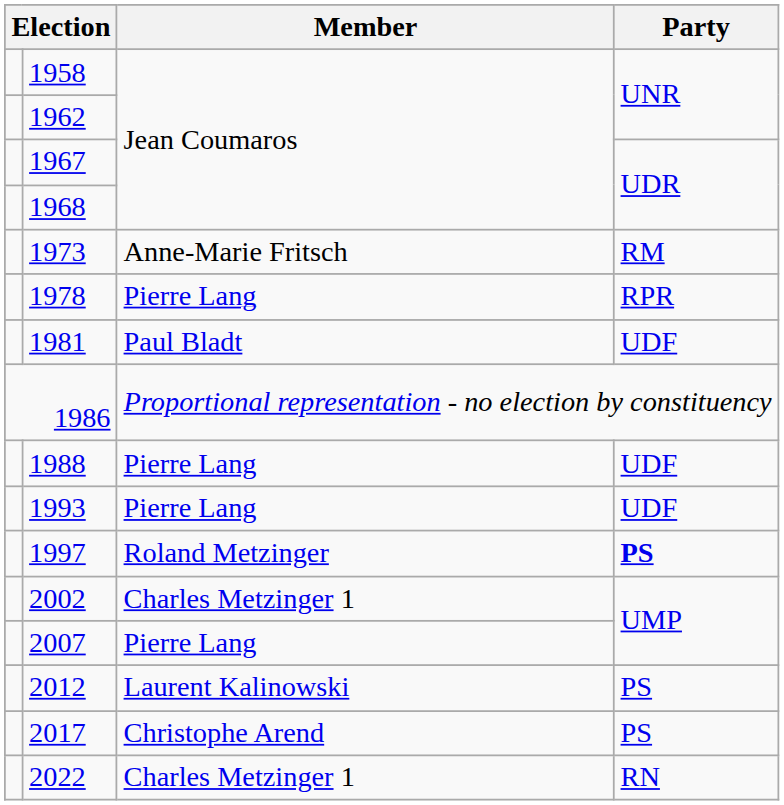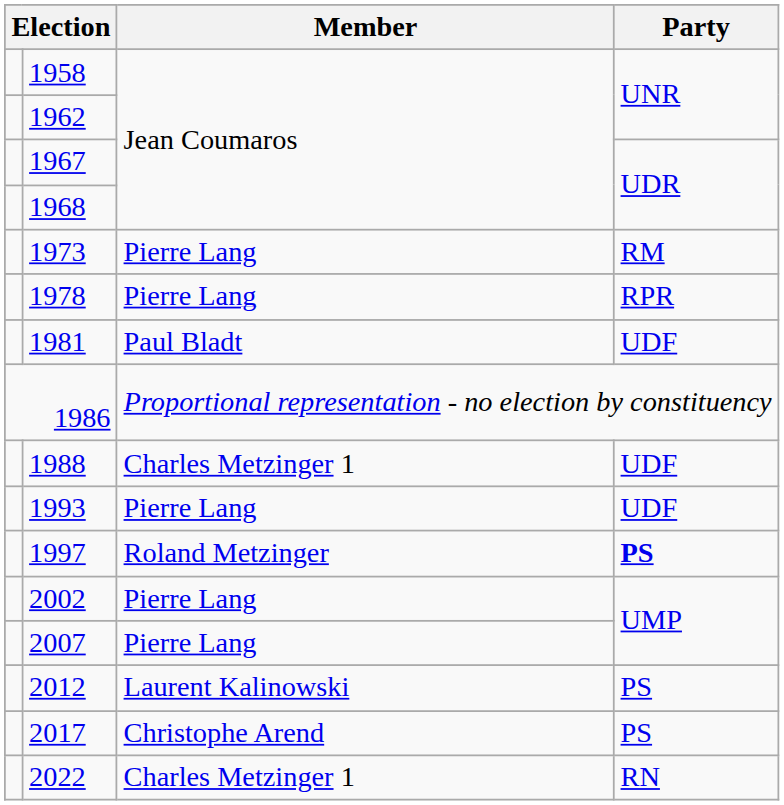(236, 251) Anne-Marie Fritsch -> (190, 251) Pierre Lang
(190, 463) Pierre Lang -> (239, 463) Charles Metzinger 1
(239, 597) Charles Metzinger 1 -> (190, 597) Pierre Lang
